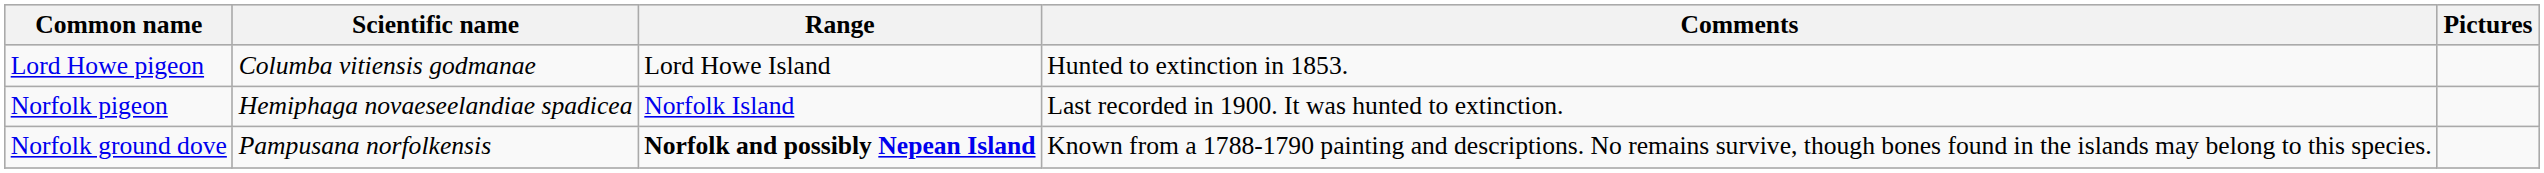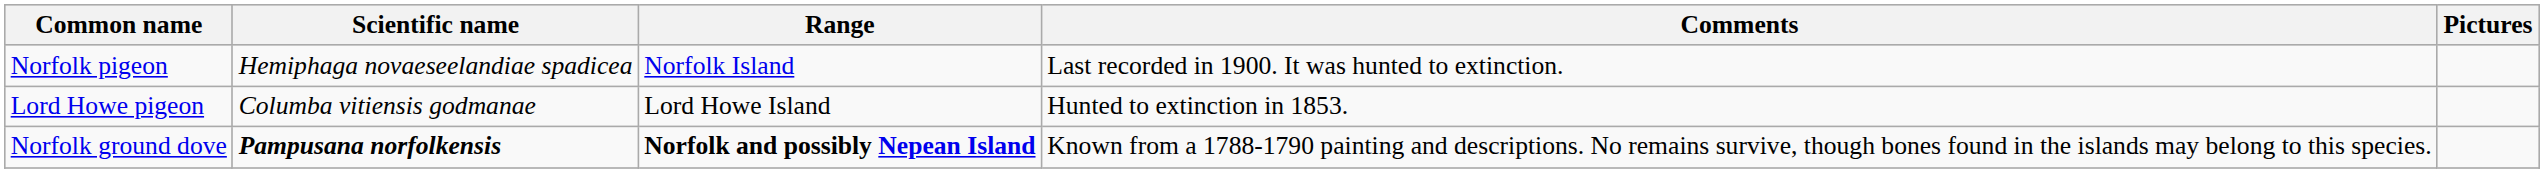rows swapped: (107, 65) <-> (89, 106)
(365, 146) normal -> (370, 146) bold
